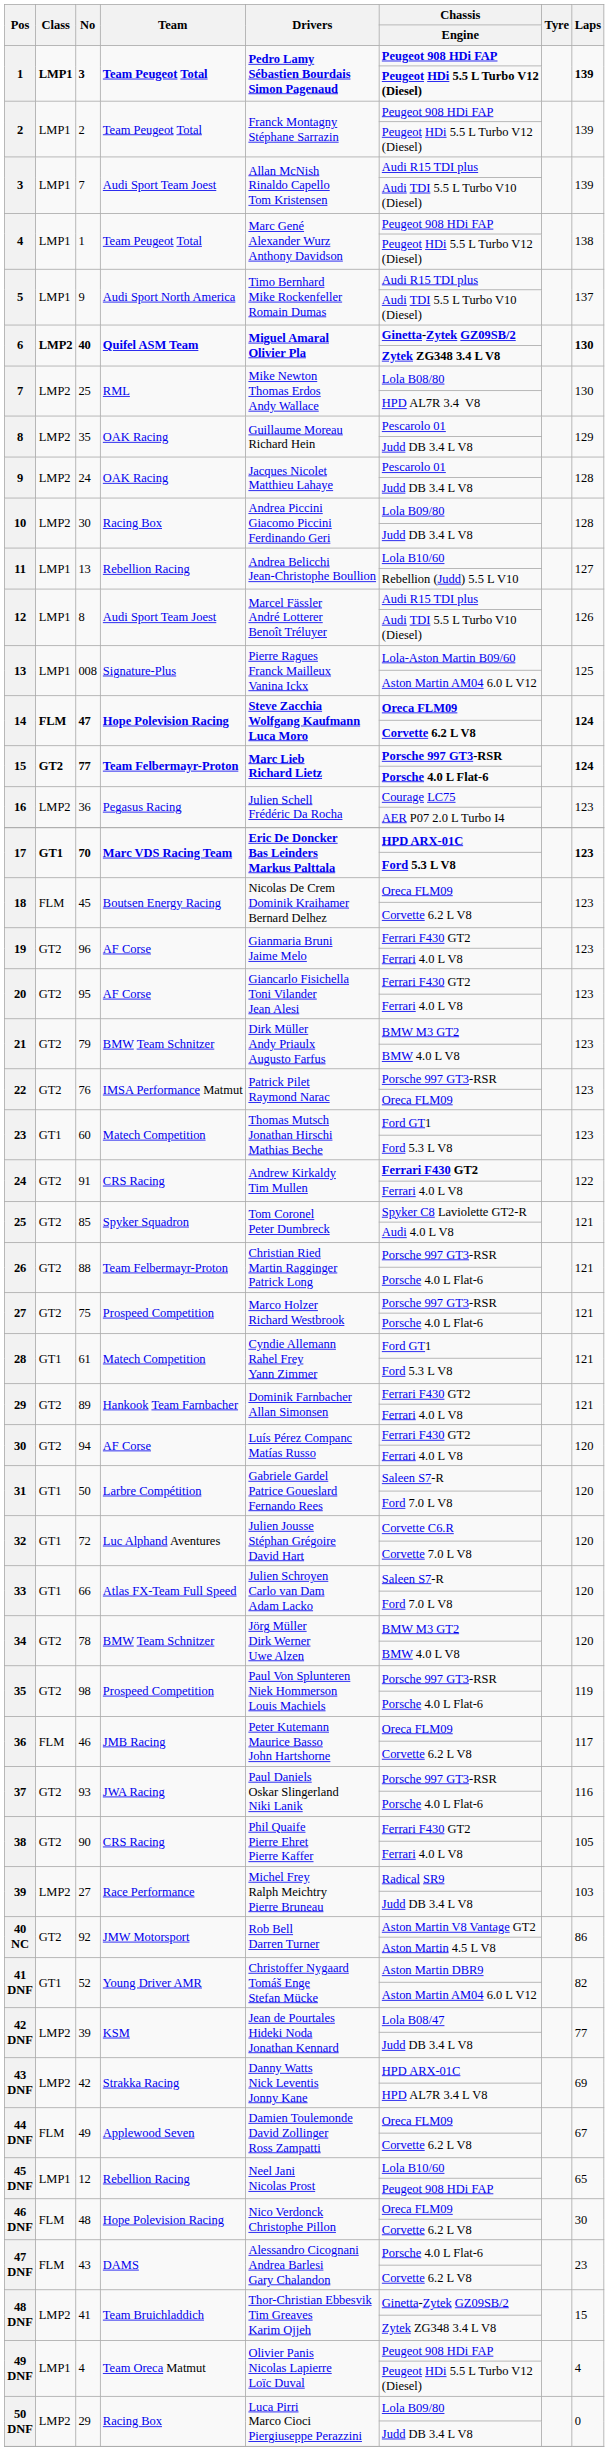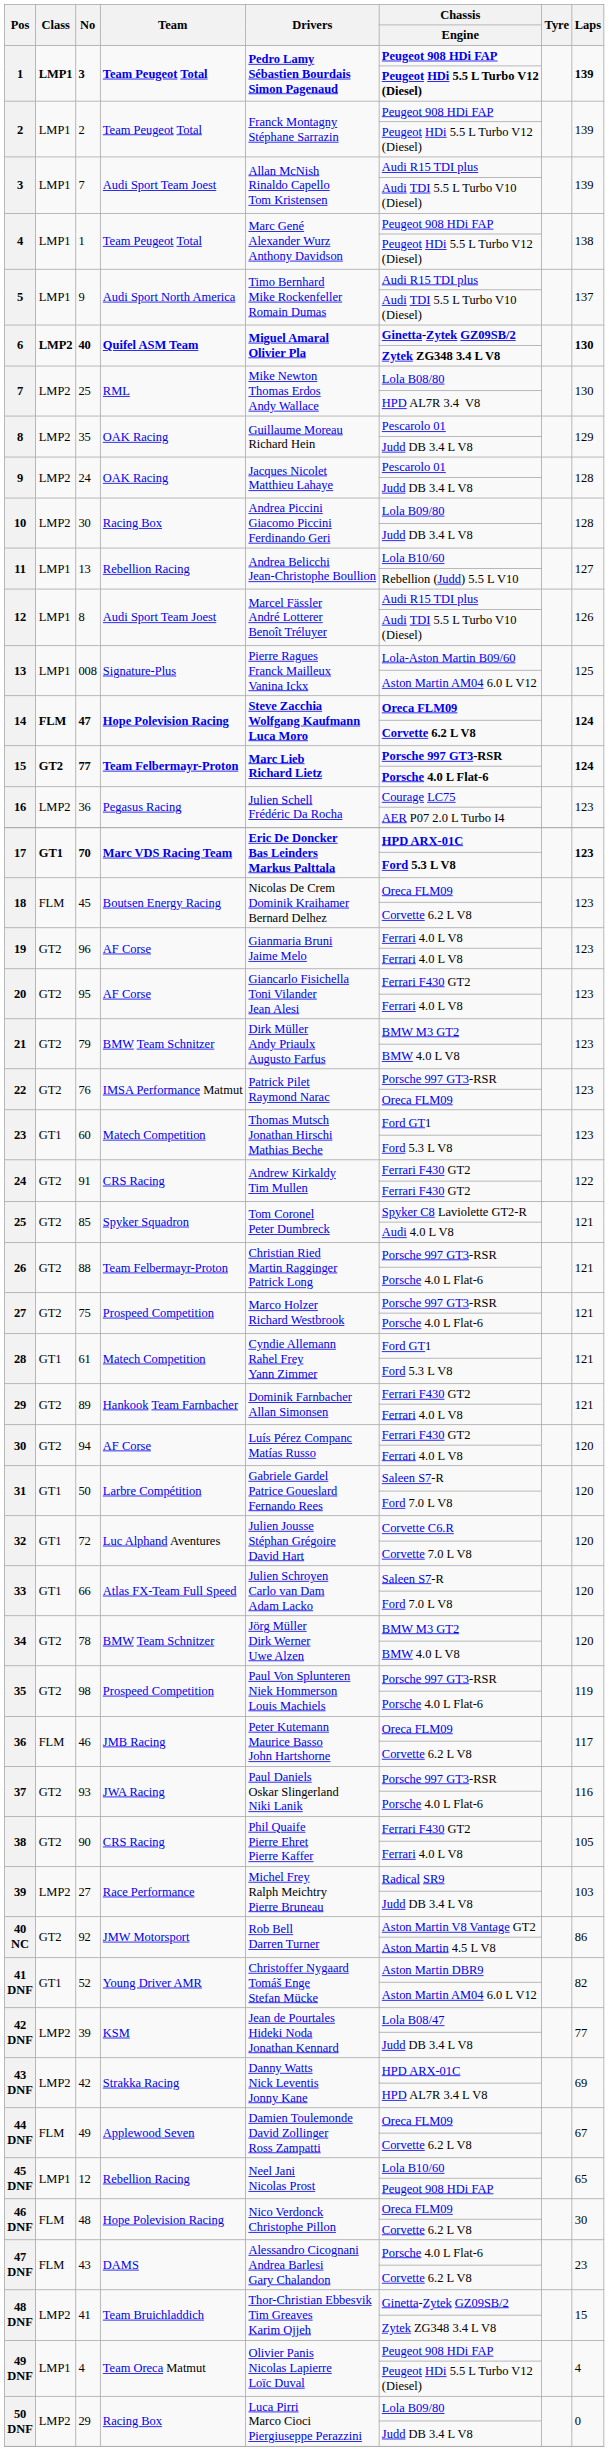(426, 938) Ferrari F430 GT2 -> (422, 938) Ferrari 4.0 L V8
(430, 1170) bold -> (426, 1170) normal
(422, 1191) Ferrari 4.0 L V8 -> (426, 1191) Ferrari F430 GT2
